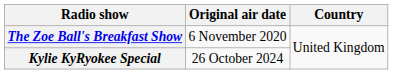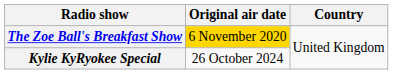(237, 36) no background -> (237, 36) gold background
